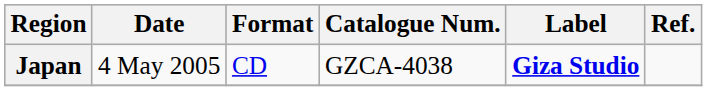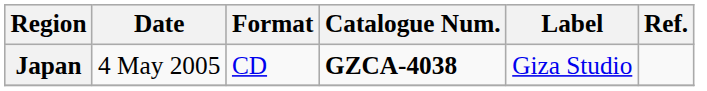(389, 64) normal -> (391, 64) bold
(576, 64) bold -> (572, 64) normal
